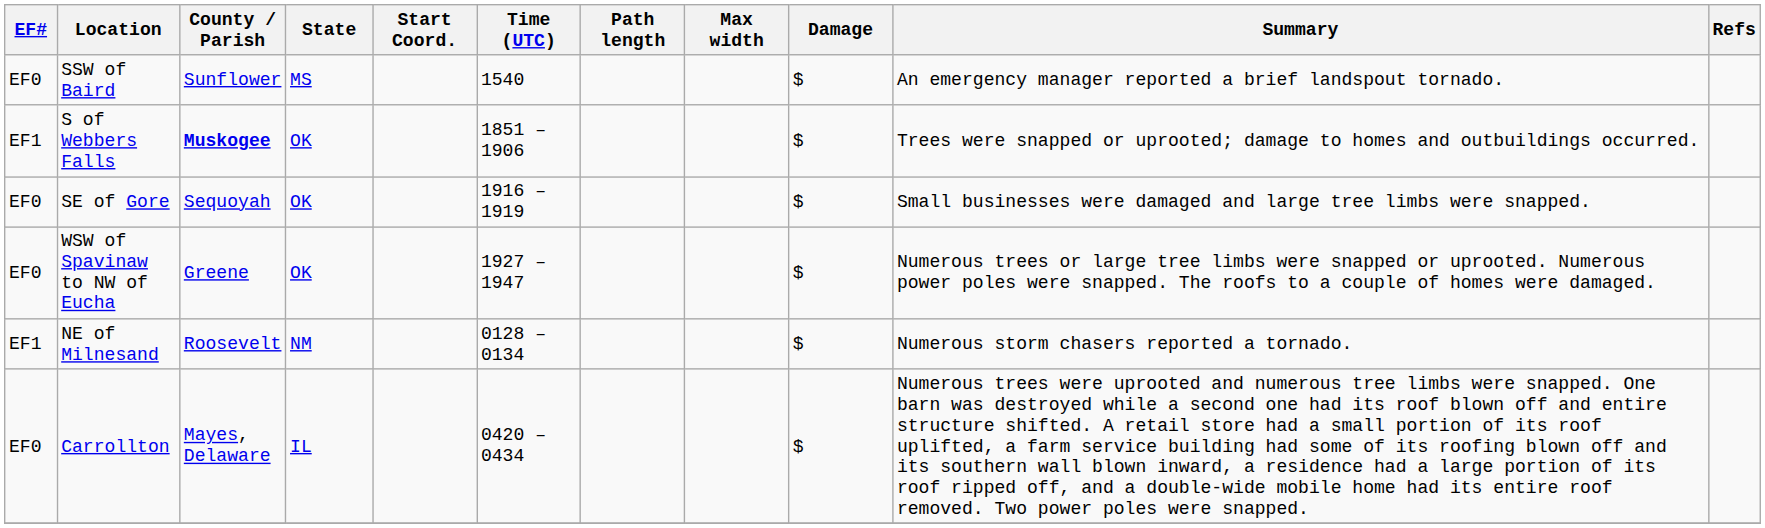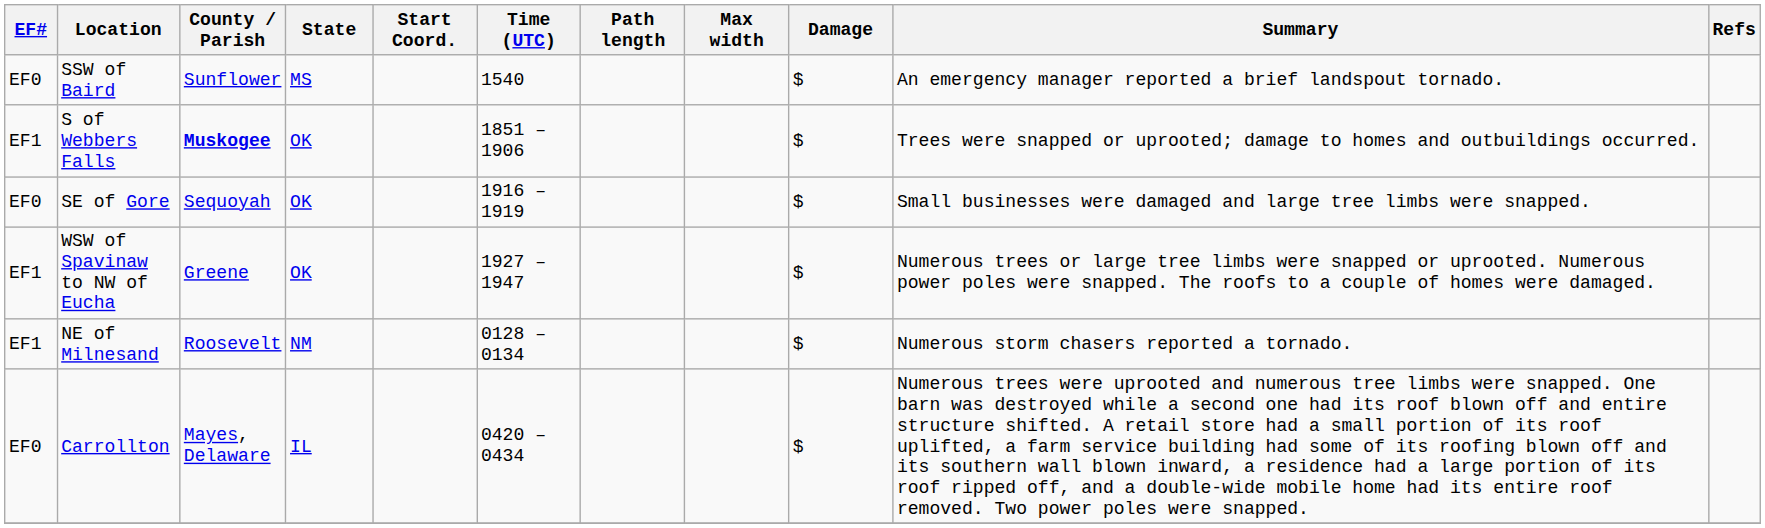(25, 273) EF0 -> (25, 273) EF1
